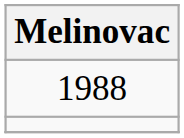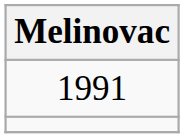(92, 87) 1988 -> (92, 87) 1991
